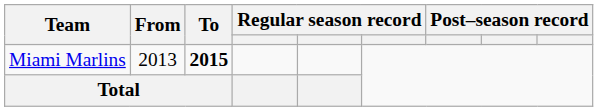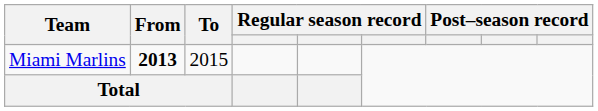(158, 59) normal -> (158, 59) bold
(209, 59) bold -> (209, 59) normal
